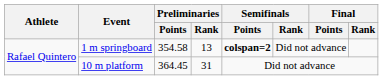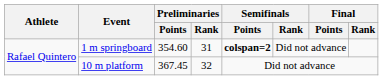(173, 48) 354.58 -> (173, 48) 354.60
(206, 48) 13 -> (206, 48) 31
(173, 66) 364.45 -> (173, 66) 367.45
(206, 66) 31 -> (206, 66) 32
